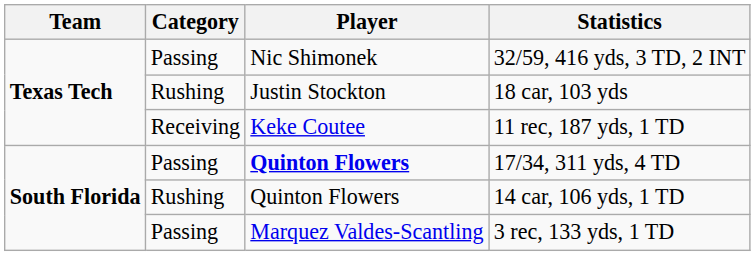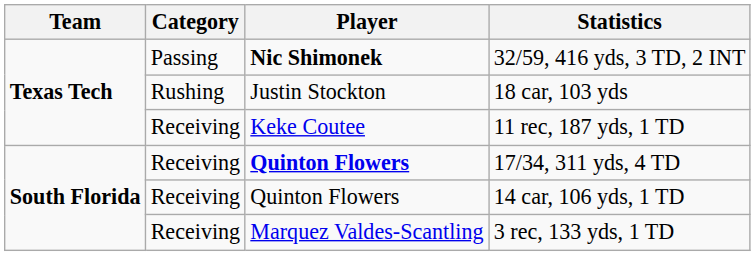(314, 57) normal -> (316, 57) bold
(184, 162) Passing -> (195, 162) Receiving
(187, 197) Rushing -> (195, 197) Receiving
(184, 232) Passing -> (195, 232) Receiving
